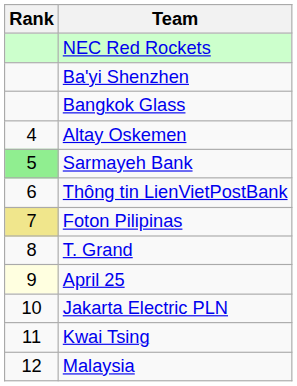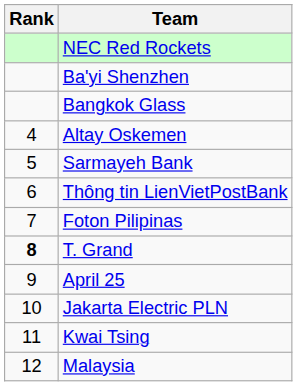(32, 163) lightgreen background -> (32, 163) no background
(32, 221) khaki background -> (32, 221) no background
(32, 250) normal -> (32, 250) bold
(32, 279) lightyellow background -> (32, 279) no background
